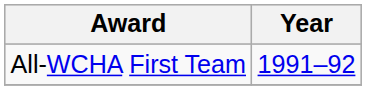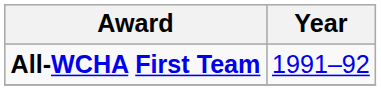(128, 64) normal -> (135, 64) bold
